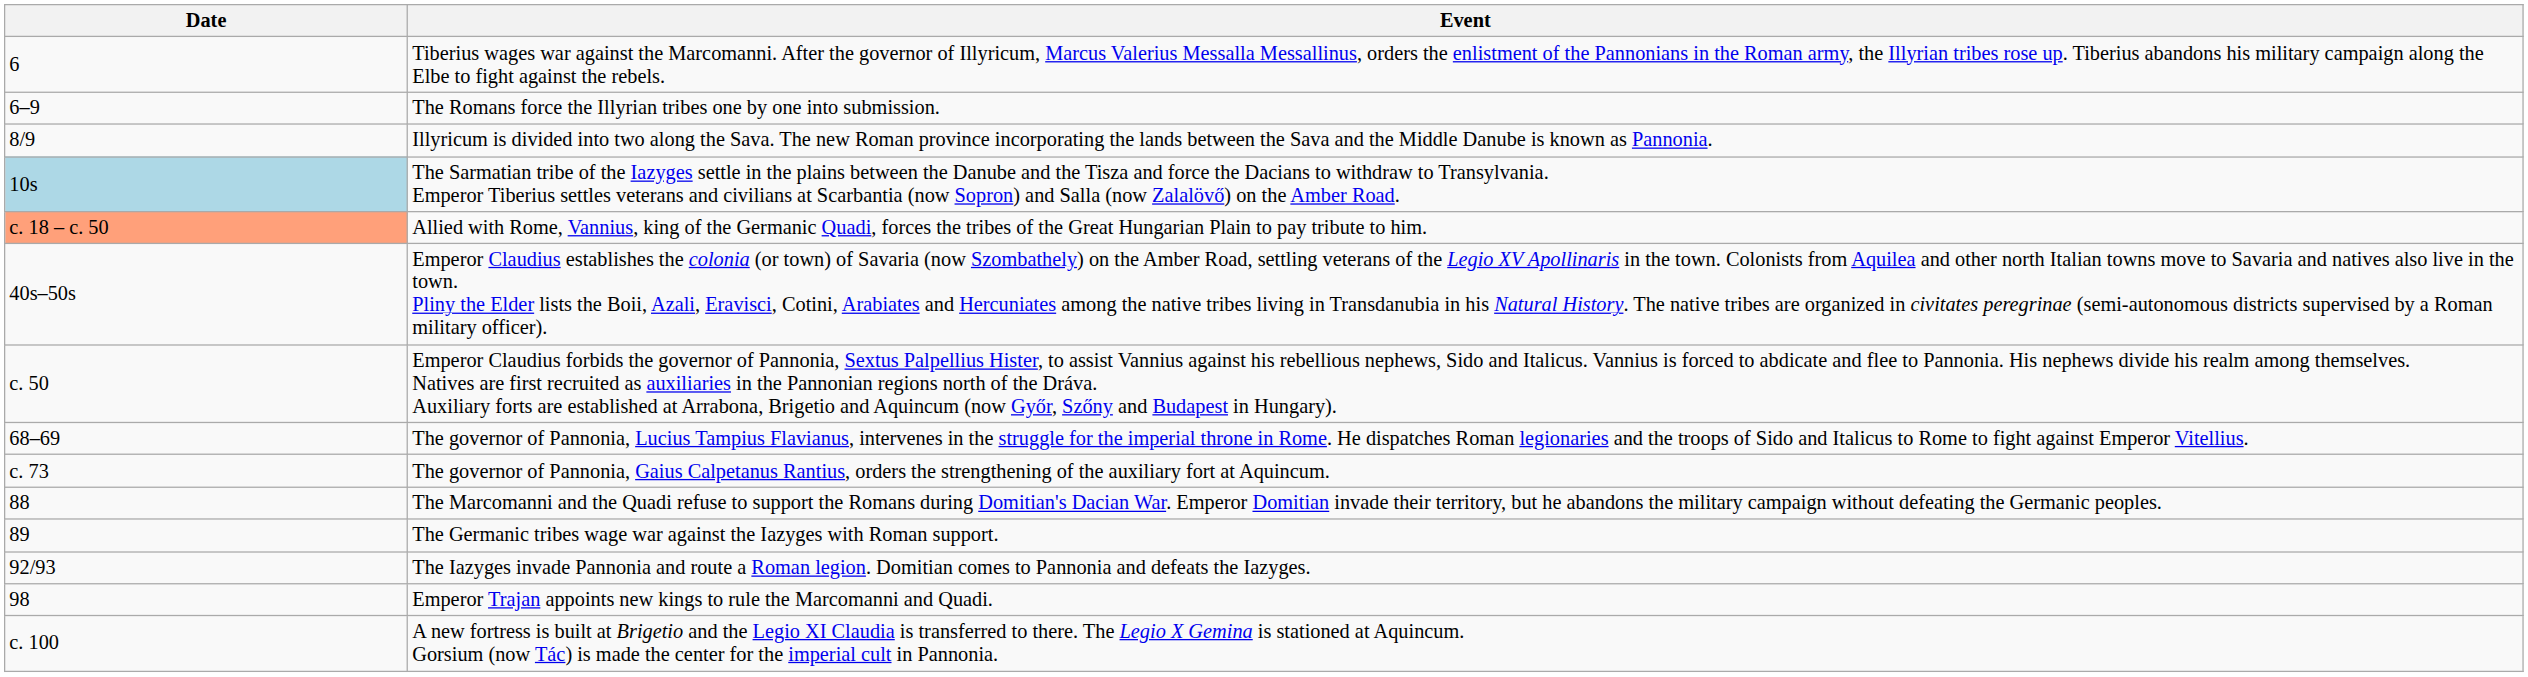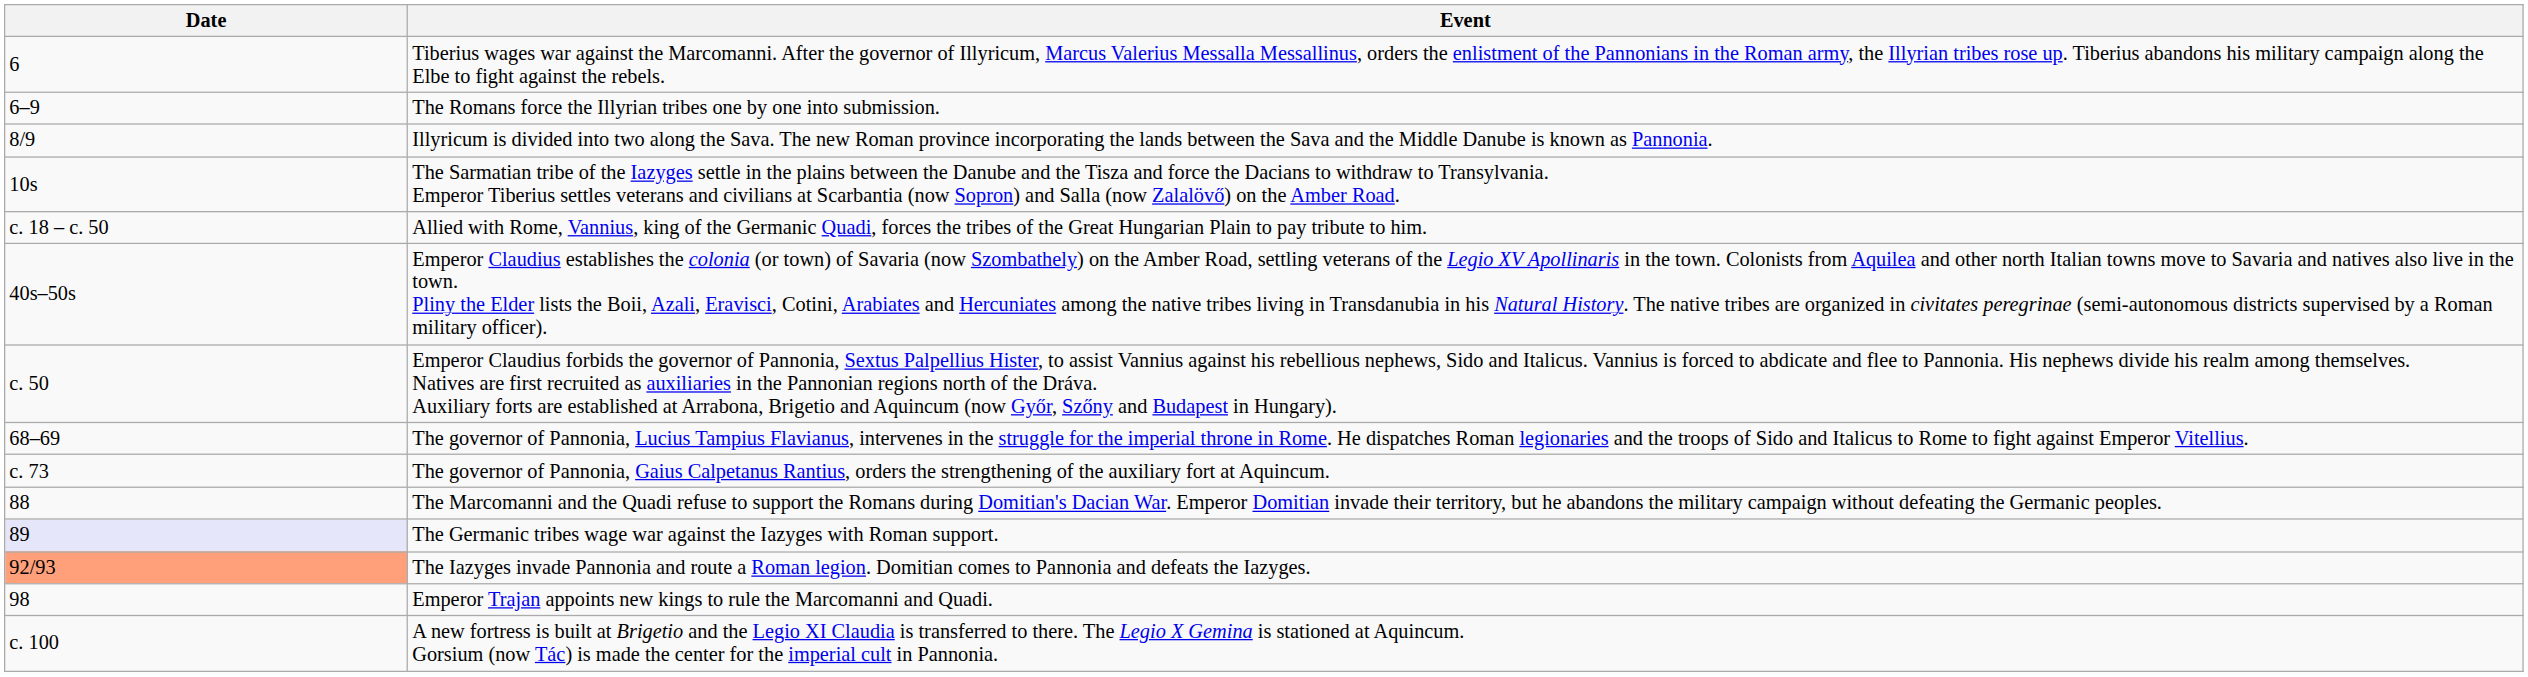(23, 183) lightblue background -> (23, 183) no background
(59, 227) lightsalmon background -> (59, 227) no background
(19, 535) no background -> (19, 535) lavender background
(32, 567) no background -> (32, 567) lightsalmon background
